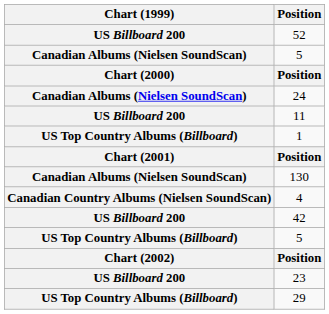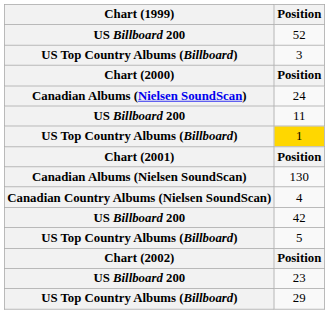(139, 55) Canadian Albums (Nielsen SoundScan) -> (139, 55) US Top Country Albums (Billboard)
(299, 55) 5 -> (299, 55) 3
(299, 136) no background -> (299, 136) gold background
